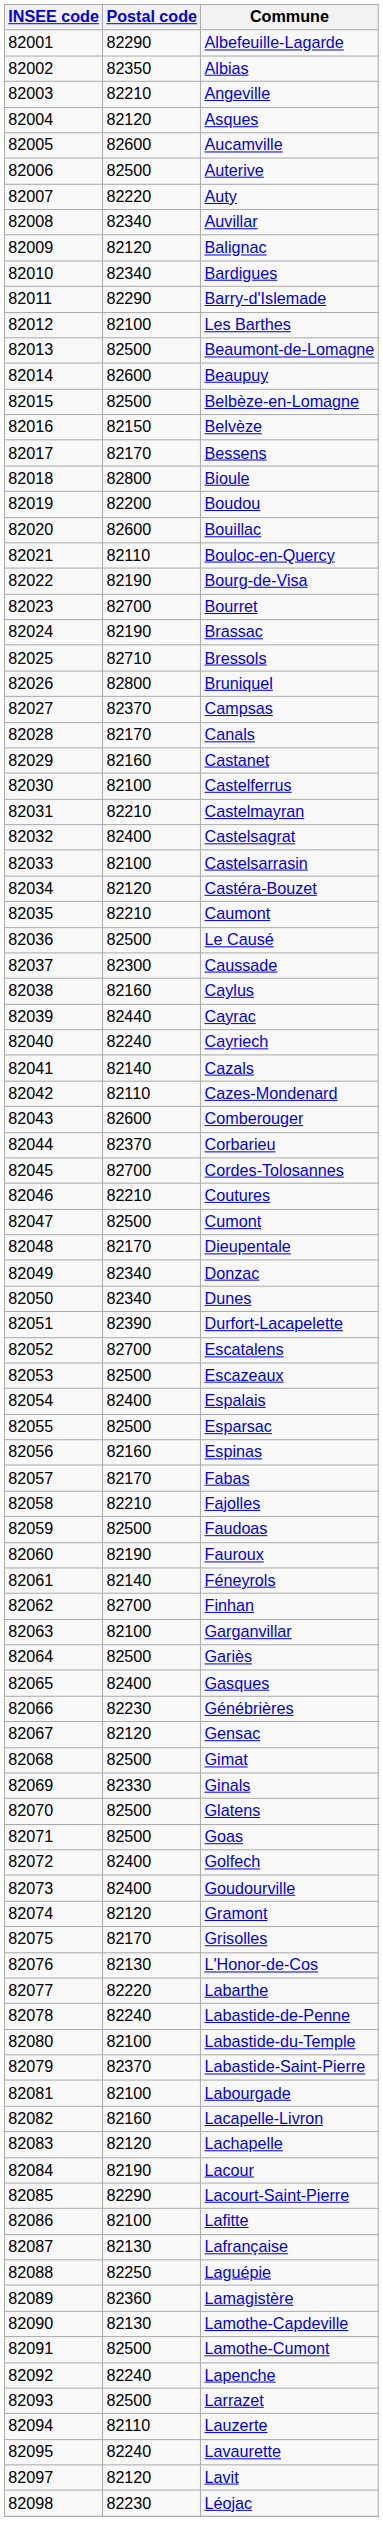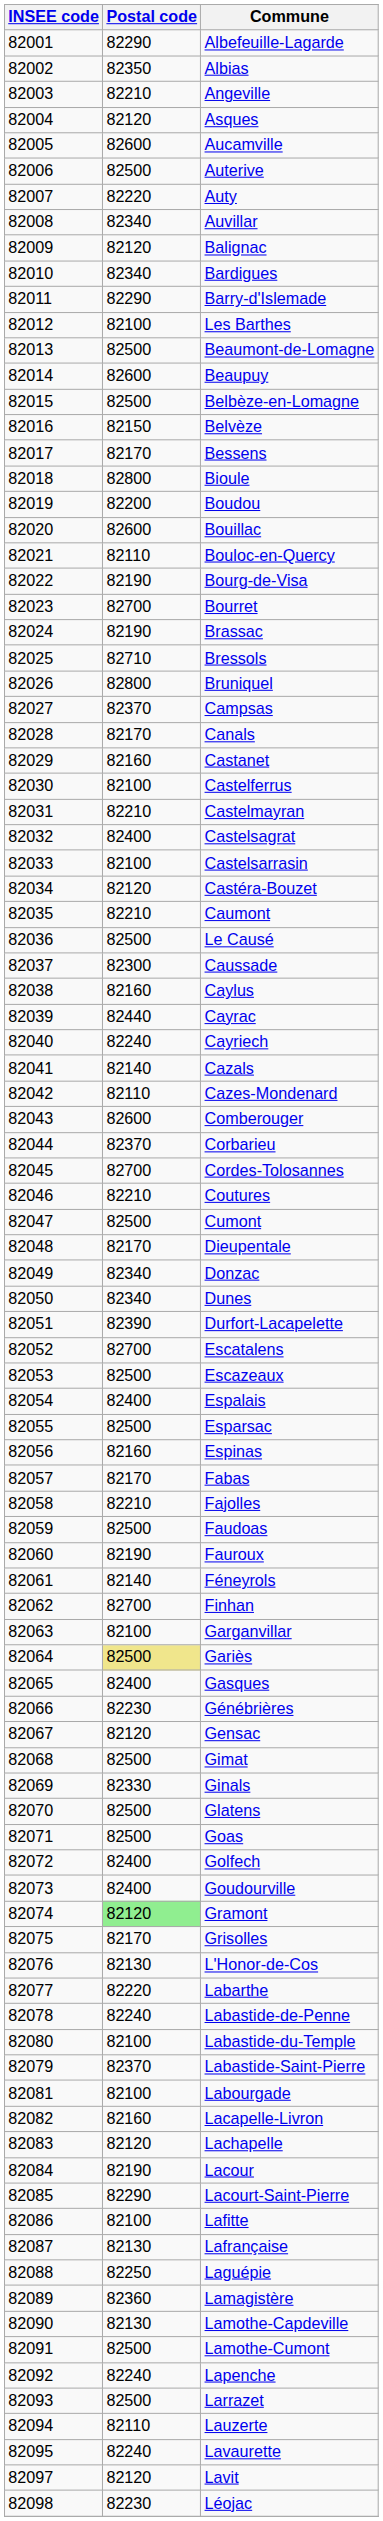(129, 1657) no background -> (129, 1657) khaki background
(129, 1913) no background -> (129, 1913) lightgreen background
